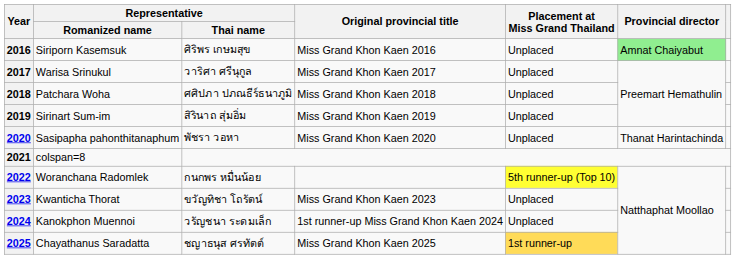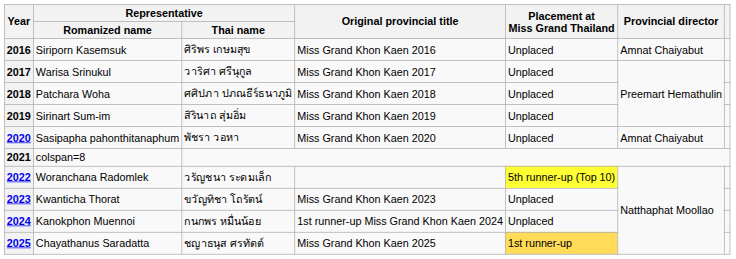(662, 50) lightgreen background -> (662, 50) no background
(672, 138) Thanat Harintachinda -> (662, 138) Amnat Chaiyabut
(223, 177) กนกพร หมื่นน้อย -> (228, 177) วรัญชนา ระดมเล็ก
(228, 221) วรัญชนา ระดมเล็ก -> (223, 221) กนกพร หมื่นน้อย
